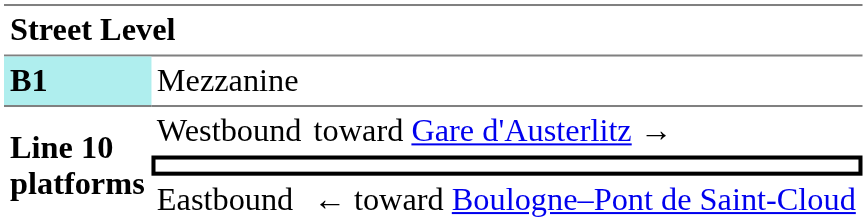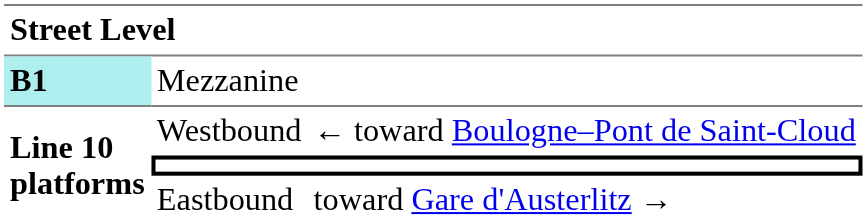(493, 130) toward Gare d'Austerlitz → -> (585, 130) ← toward Boulogne–Pont de Saint-Cloud
(585, 199) ← toward Boulogne–Pont de Saint-Cloud -> (493, 199) toward Gare d'Austerlitz →
